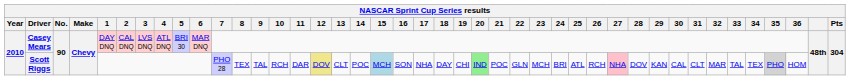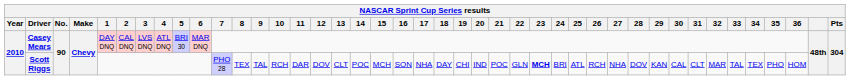(321, 64) khaki background -> (321, 64) no background
(382, 64) lightblue background -> (382, 64) no background
(480, 64) lightgreen background -> (480, 64) no background
(541, 64) normal -> (541, 64) bold
(618, 64) pink background -> (618, 64) no background
(775, 64) lightgrey background -> (775, 64) no background
